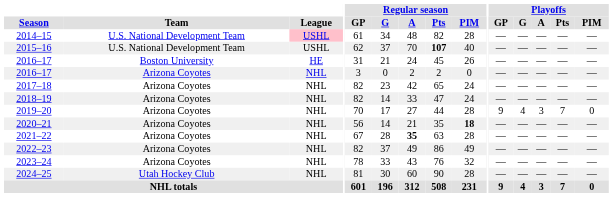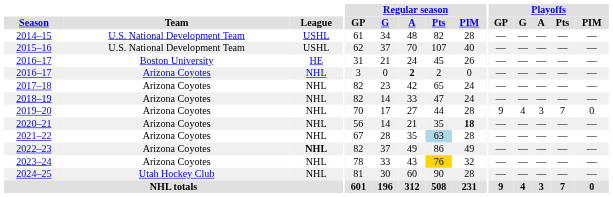(316, 35) pink background -> (316, 35) no background
(439, 48) bold -> (439, 48) normal
(412, 73) normal -> (412, 73) bold
(412, 136) bold -> (412, 136) normal
(439, 136) no background -> (439, 136) lightblue background
(316, 149) normal -> (316, 149) bold
(439, 161) no background -> (439, 161) gold background
